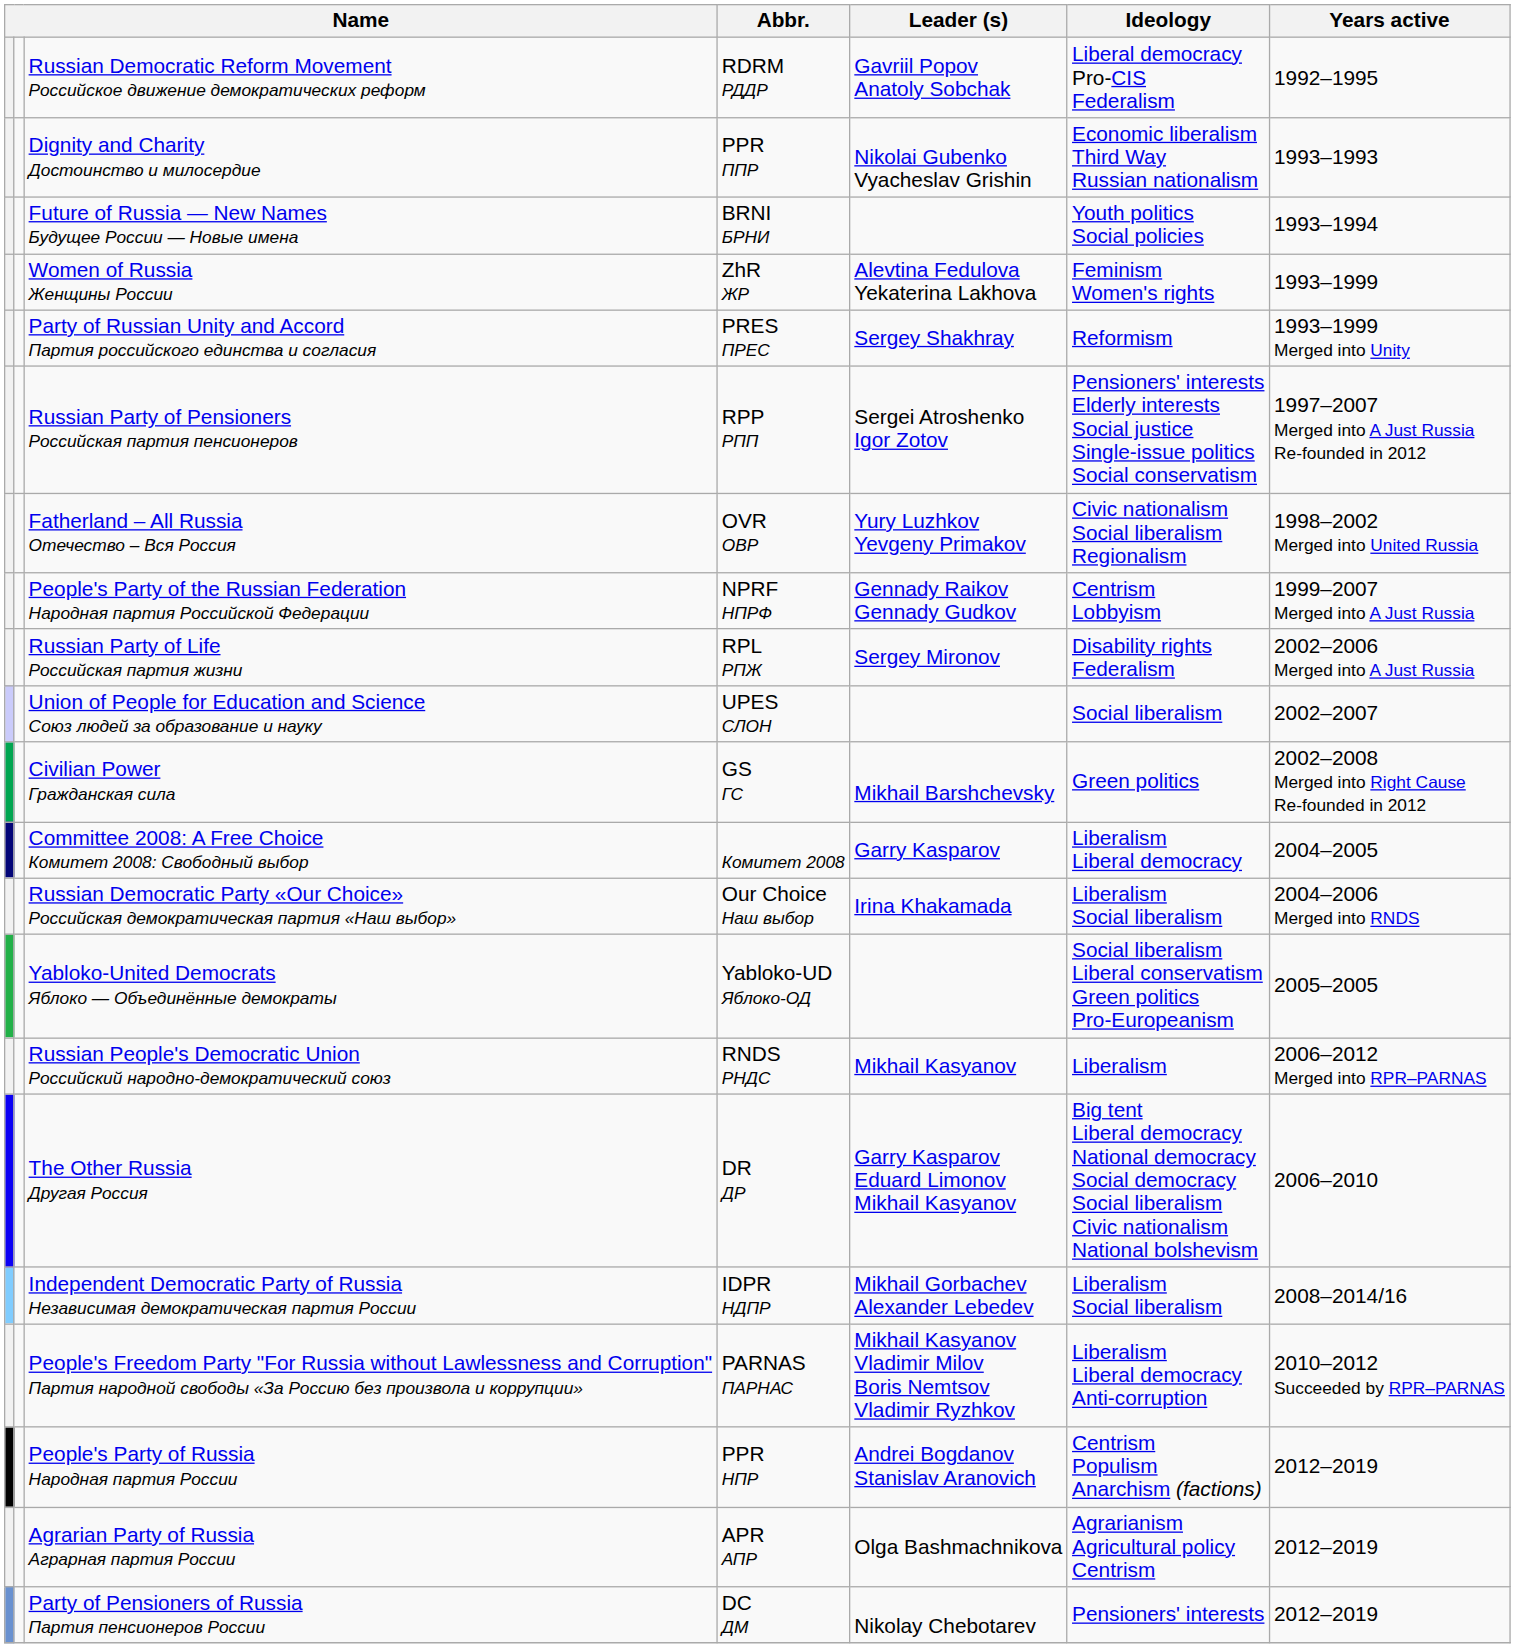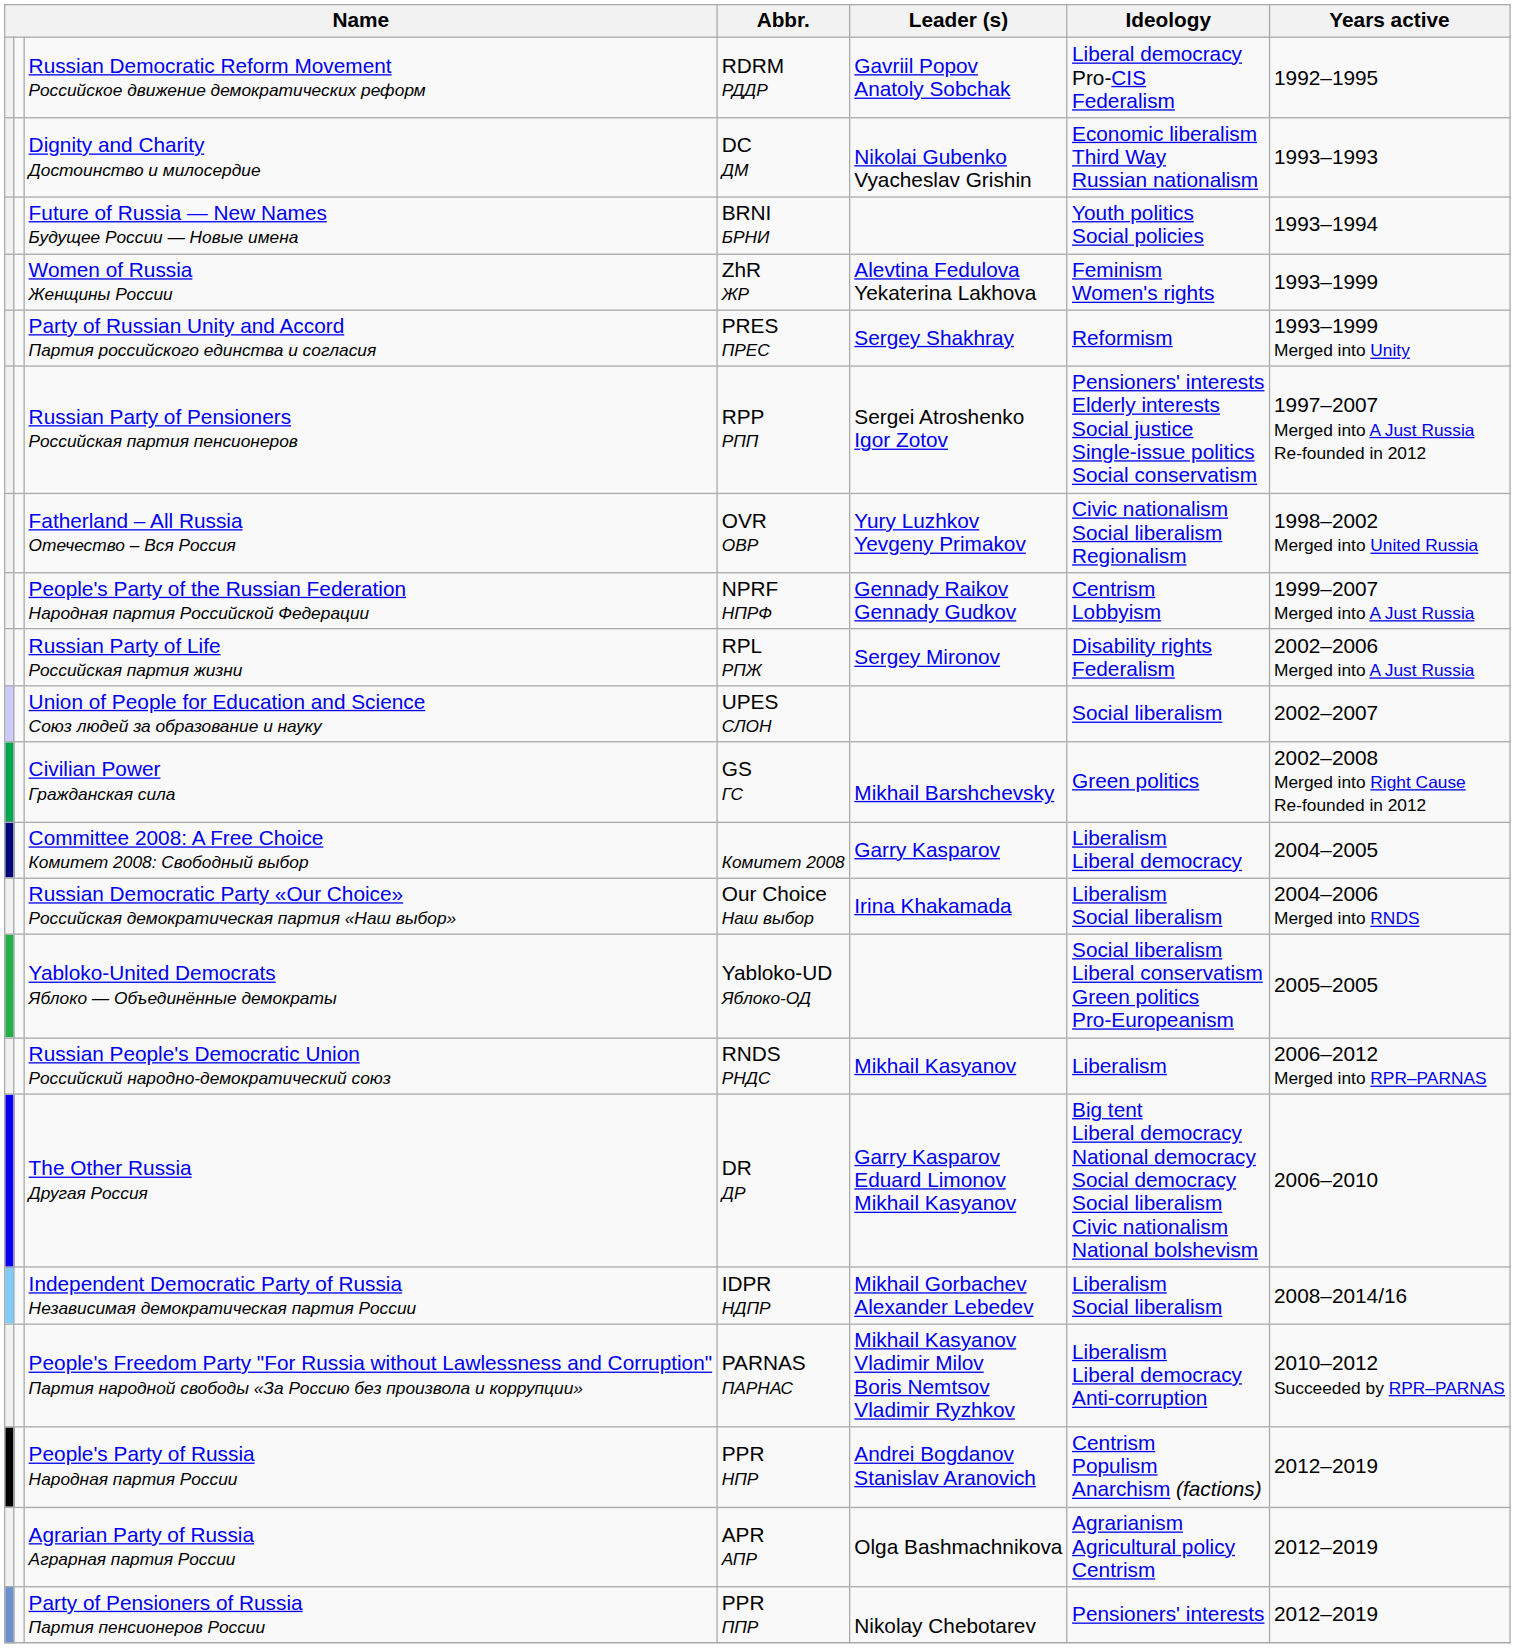(743, 157) PPR ППР -> (737, 157) DC ДМ
(737, 1614) DC ДМ -> (743, 1614) PPR ППР
